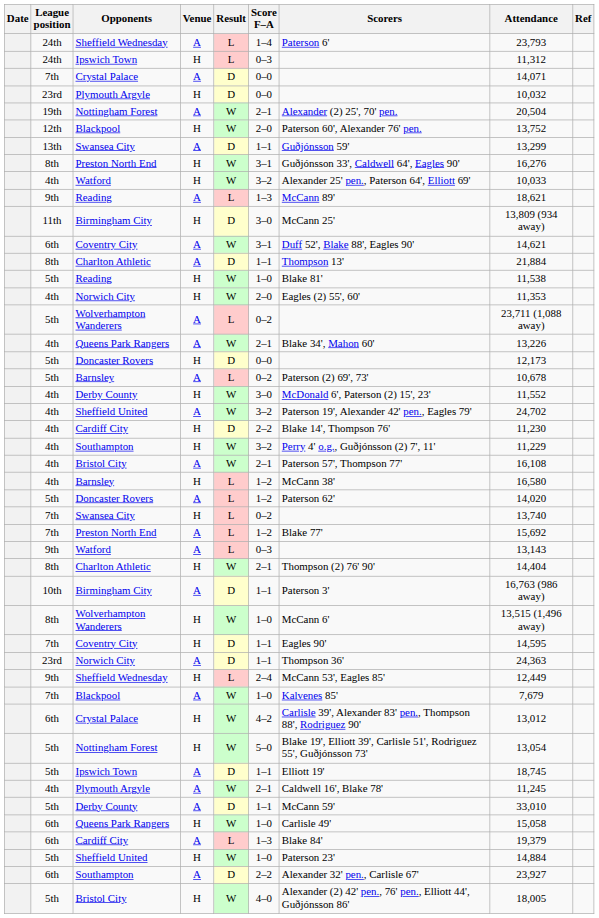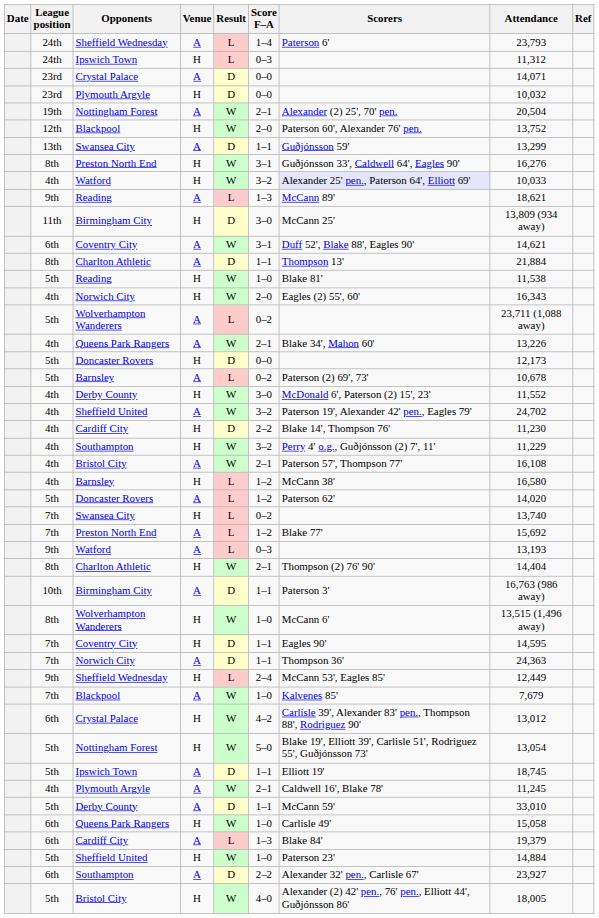(52, 77) 7th -> (52, 77) 23rd
(376, 180) no background -> (376, 180) lavender background
(531, 296) 11,353 -> (531, 296) 16,343
(531, 550) 13,143 -> (531, 550) 13,193
(52, 660) 23rd -> (52, 660) 7th
